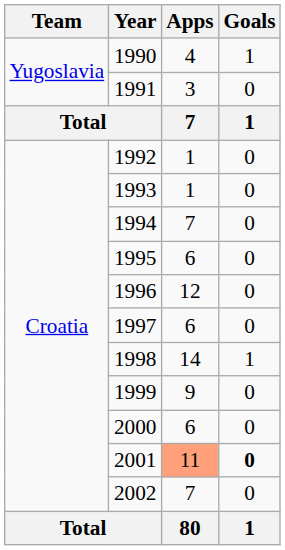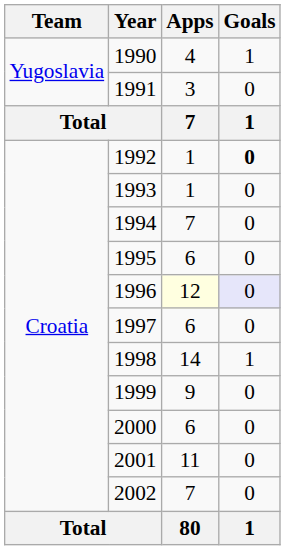(249, 156) normal -> (249, 156) bold
(190, 291) no background -> (190, 291) lightyellow background
(249, 291) no background -> (249, 291) lavender background
(190, 460) lightsalmon background -> (190, 460) no background
(249, 460) bold -> (249, 460) normal
